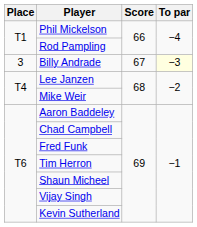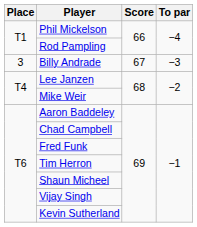(174, 63) lightyellow background -> (174, 63) no background
